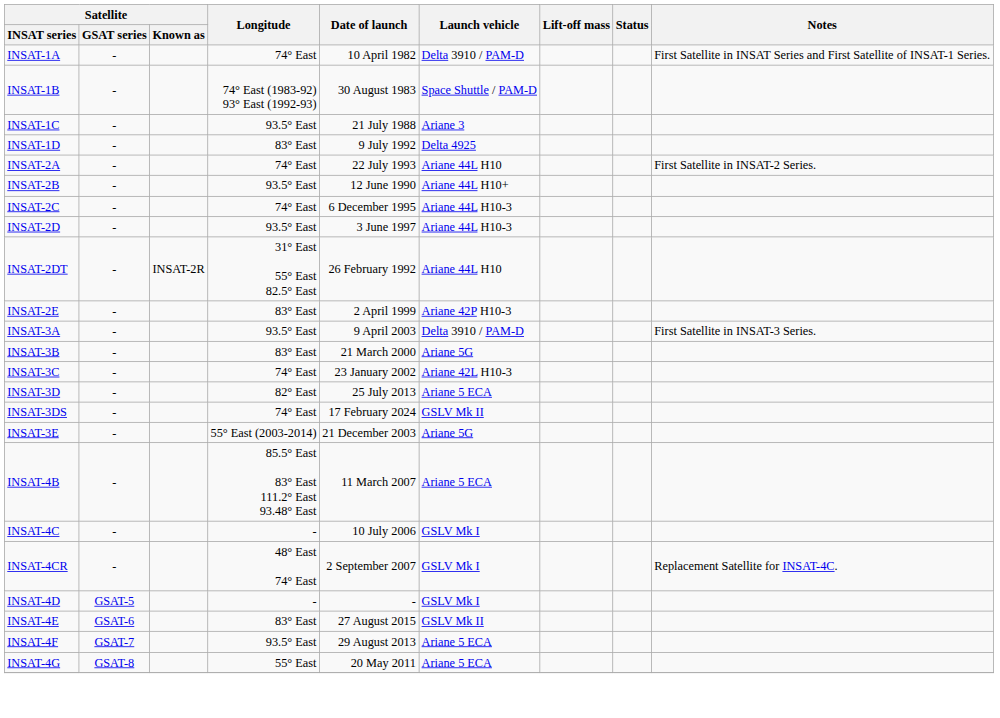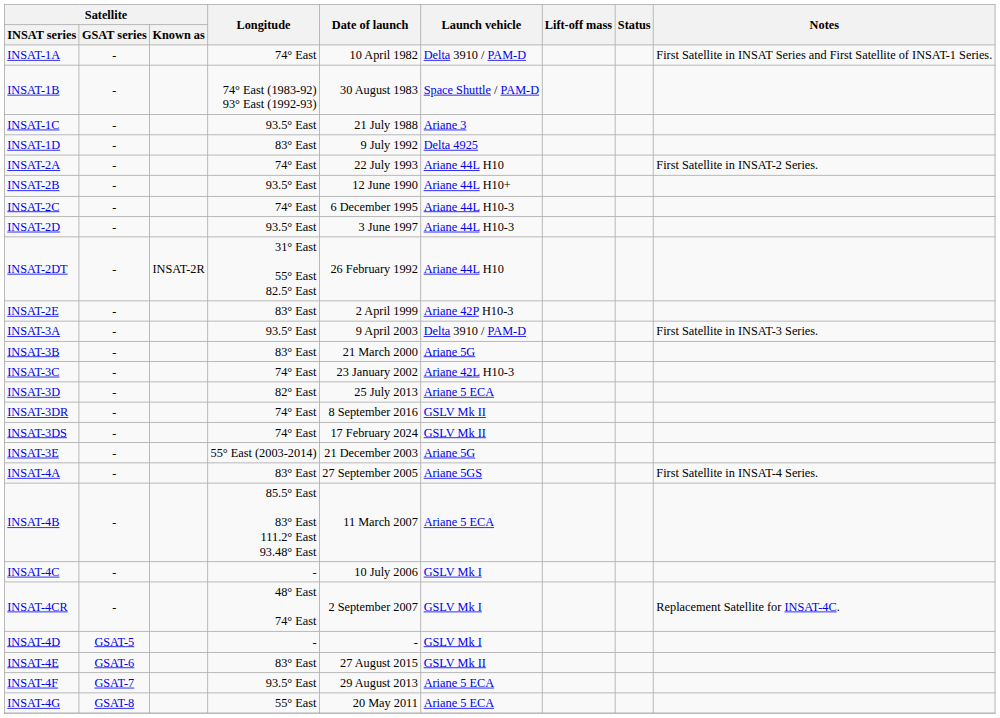+ row: (38, 412)
+ row: (34, 473)
